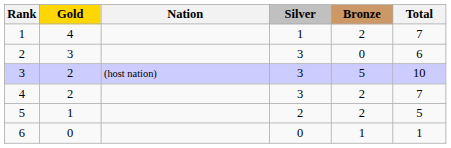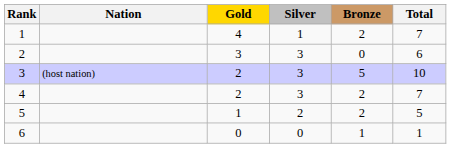columns swapped: (185, 14) <-> (70, 14)
